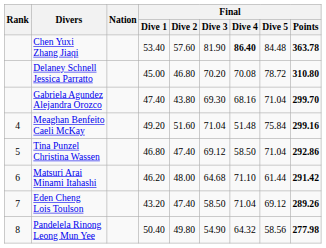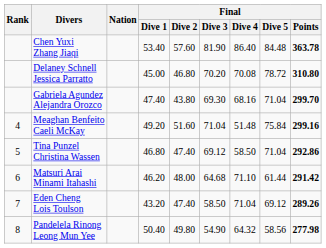(245, 47) bold -> (245, 47) normal
